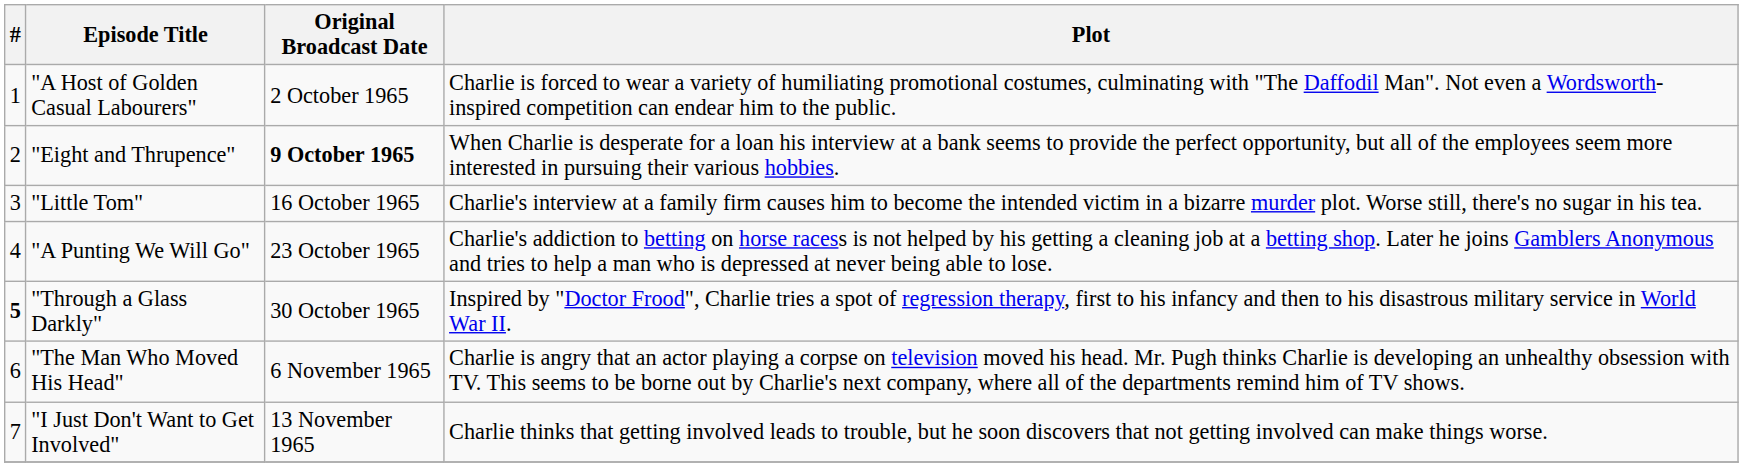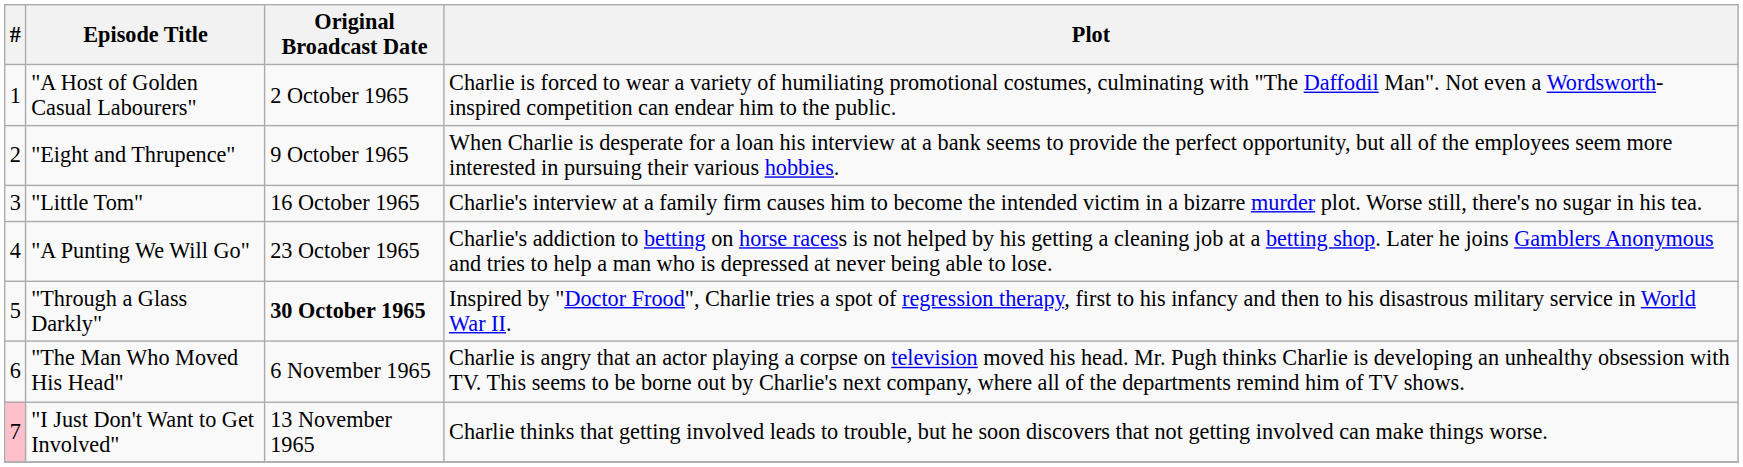(342, 155) bold -> (339, 155) normal
(15, 311) bold -> (15, 311) normal
(345, 311) normal -> (348, 311) bold
(15, 431) no background -> (15, 431) pink background
